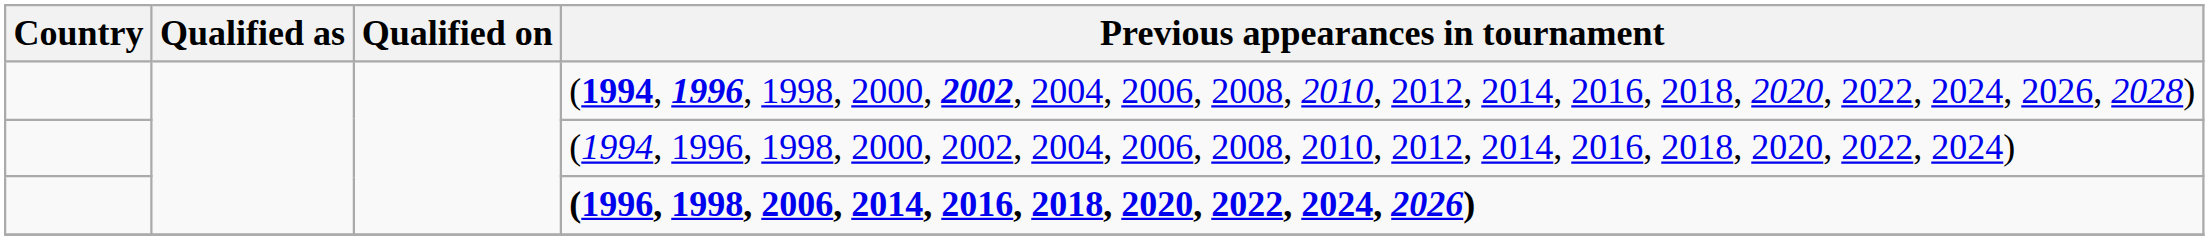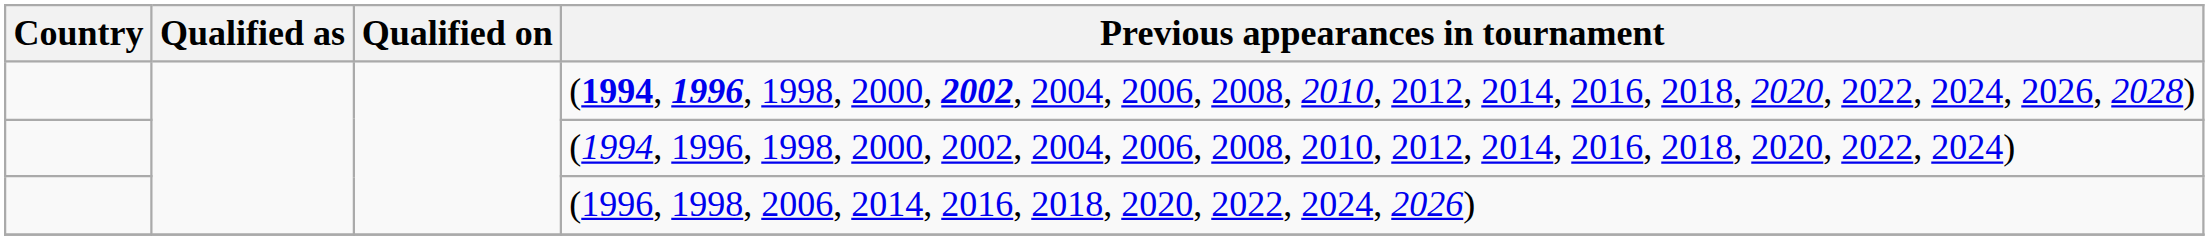(1022, 204) bold -> (1022, 204) normal
